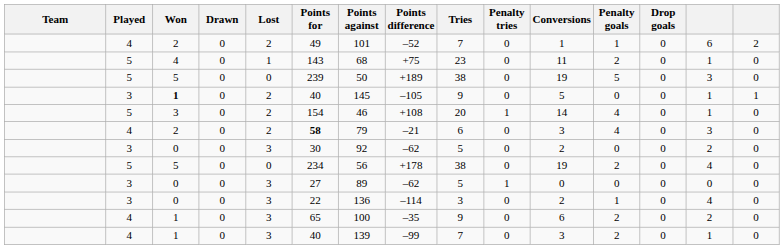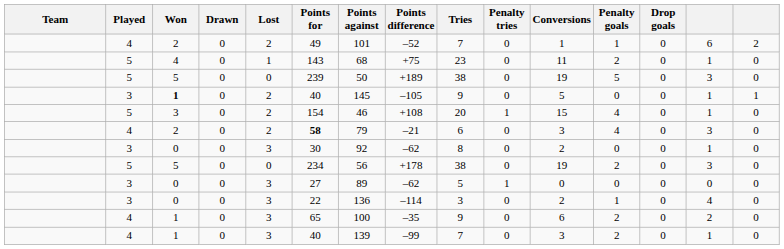(562, 113) 14 -> (562, 113) 15
(460, 148) 5 -> (460, 148) 8
(710, 148) 2 -> (710, 148) 1
(710, 165) 4 -> (710, 165) 3
